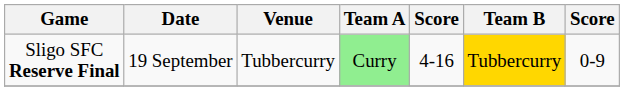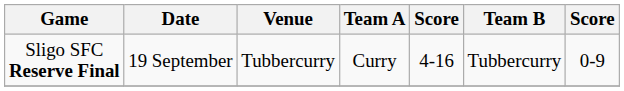(375, 60) lightgreen background -> (375, 60) no background
(514, 60) gold background -> (514, 60) no background
